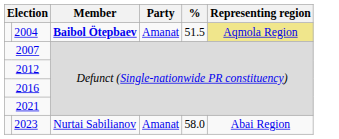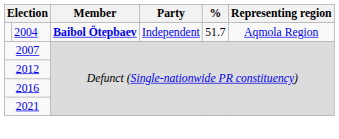(161, 32) Amanat -> (171, 32) Independent
(195, 32) 51.5 -> (215, 32) 51.7
(261, 32) khaki background -> (281, 32) no background
- row: (26, 124)
